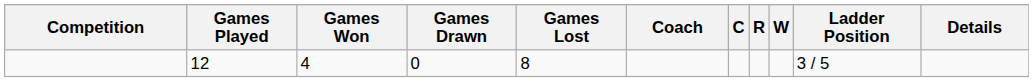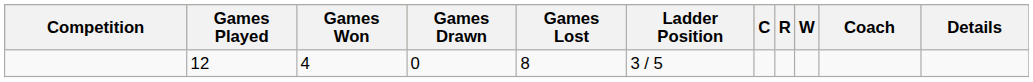columns swapped: (857, 27) <-> (677, 27)
